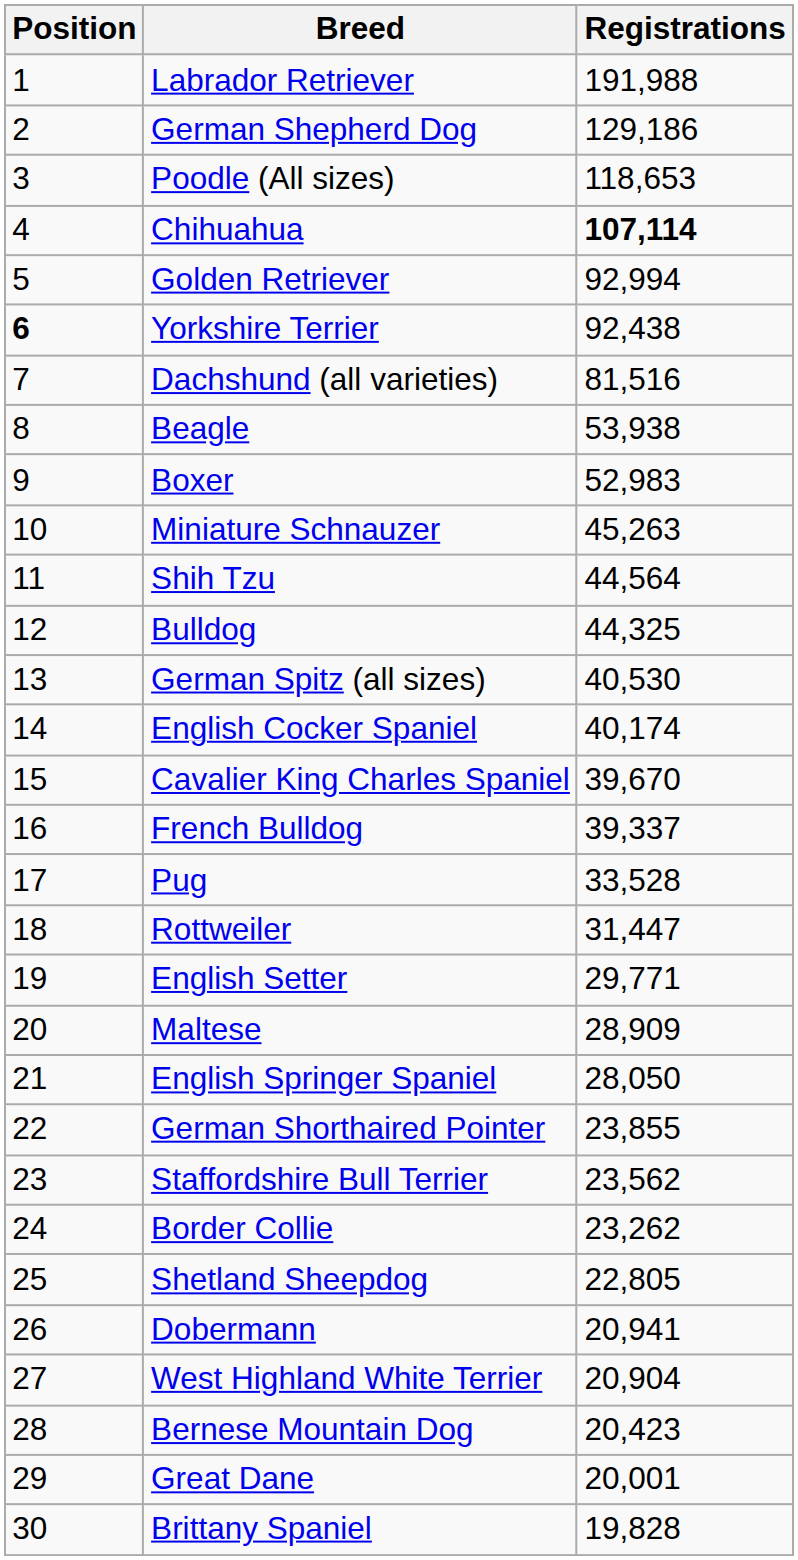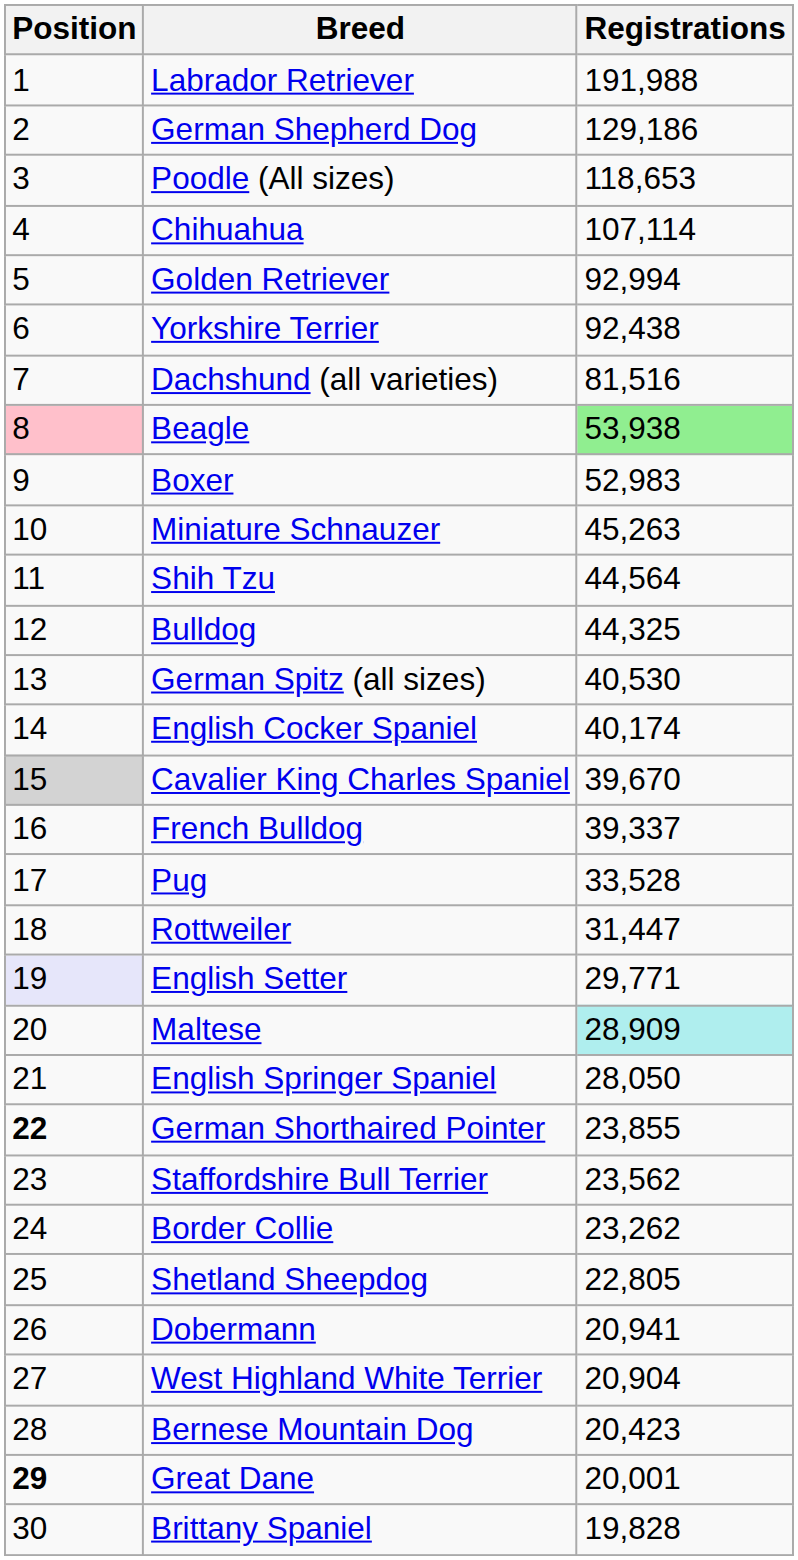(640, 229) bold -> (640, 229) normal
(21, 329) bold -> (21, 329) normal
(21, 429) no background -> (21, 429) pink background
(633, 429) no background -> (633, 429) lightgreen background
(30, 779) no background -> (30, 779) lightgrey background
(30, 979) no background -> (30, 979) lavender background
(633, 1029) no background -> (633, 1029) paleturquoise background
(30, 1129) normal -> (30, 1129) bold
(30, 1479) normal -> (30, 1479) bold
